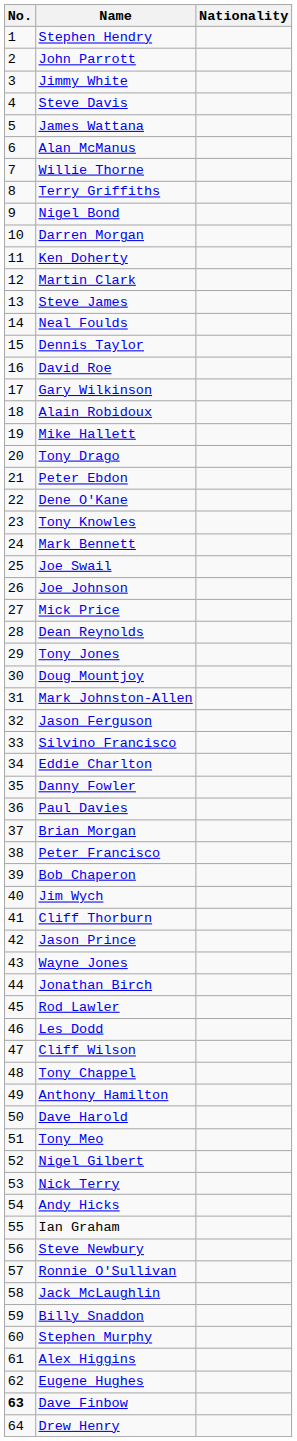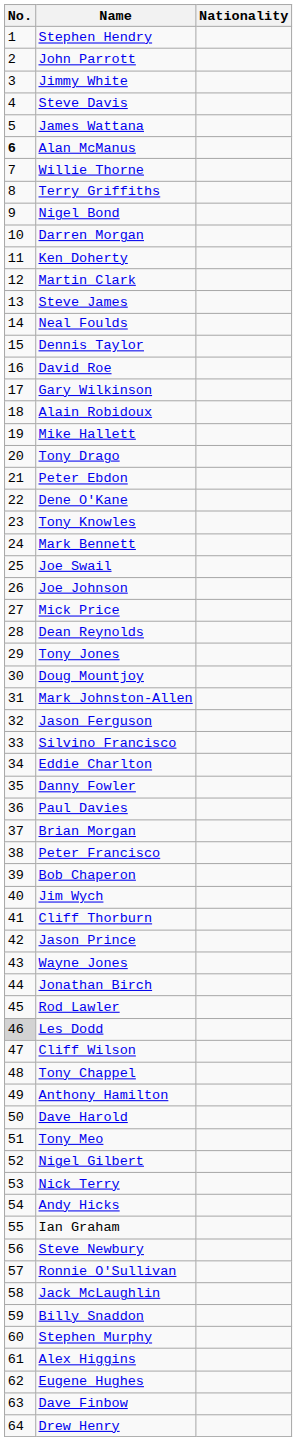(12, 148) normal -> (12, 148) bold
(16, 1029) no background -> (16, 1029) lightgrey background
(16, 1404) bold -> (16, 1404) normal
